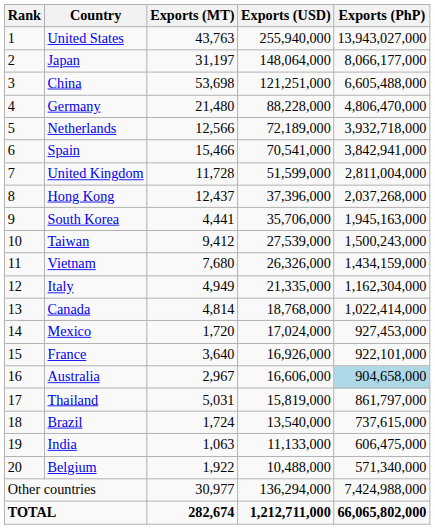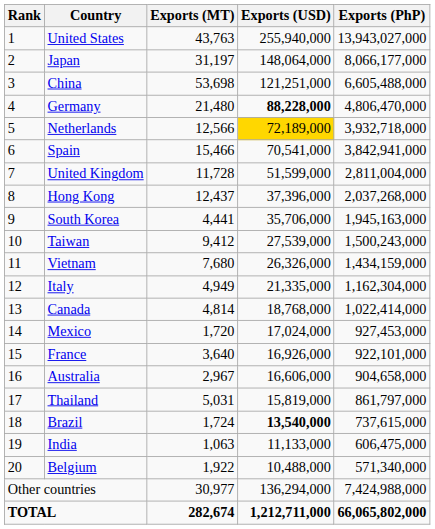(299, 106) normal -> (299, 106) bold
(299, 128) no background -> (299, 128) gold background
(391, 377) lightblue background -> (391, 377) no background
(299, 422) normal -> (299, 422) bold
